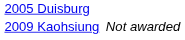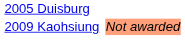(143, 26) no background -> (143, 26) lightsalmon background
